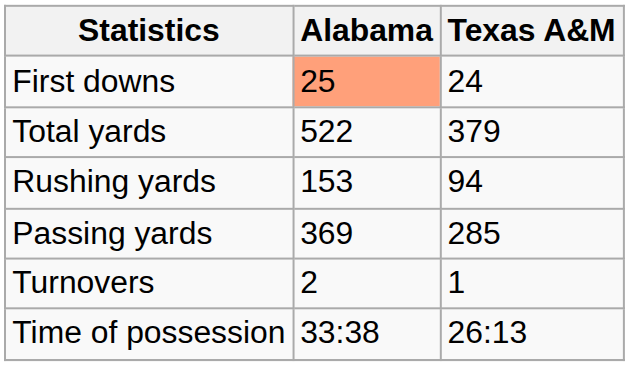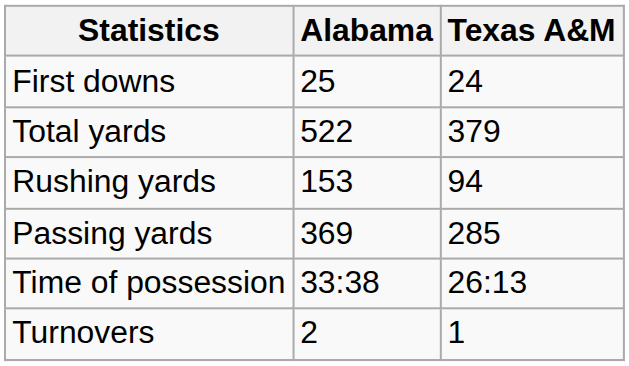(318, 81) lightsalmon background -> (318, 81) no background
rows swapped: (83, 283) <-> (149, 333)
